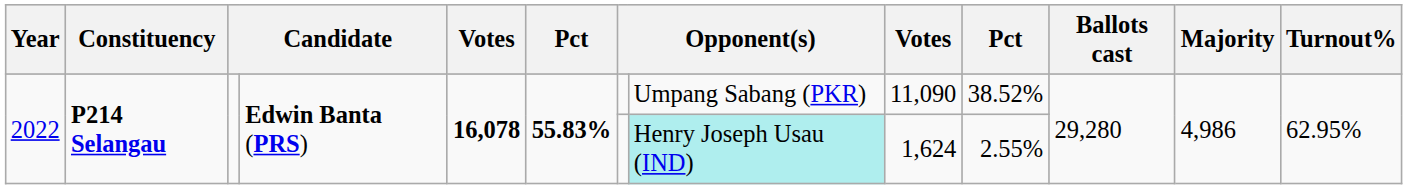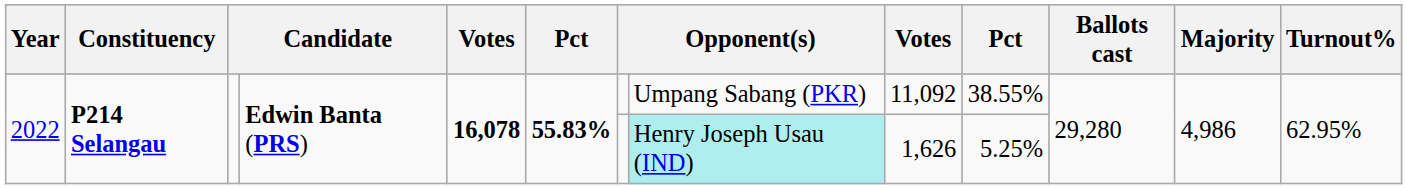(923, 94) 11,090 -> (923, 94) 11,092
(1005, 94) 38.52% -> (1005, 94) 38.55%
(929, 148) 1,624 -> (929, 148) 1,626
(1012, 148) 2.55% -> (1012, 148) 5.25%
